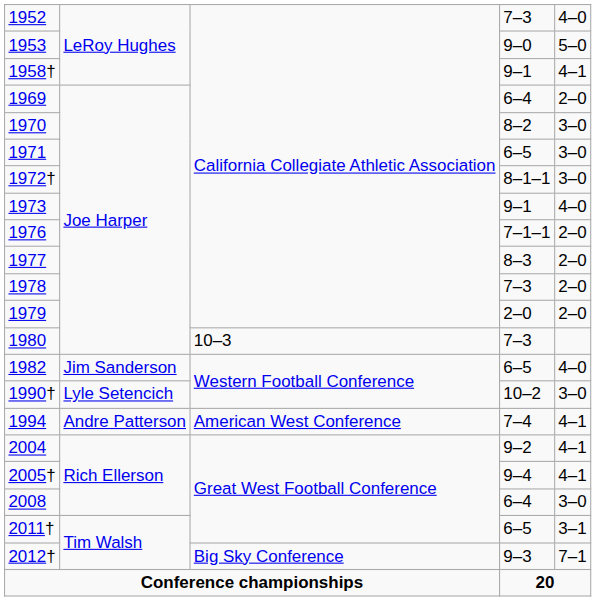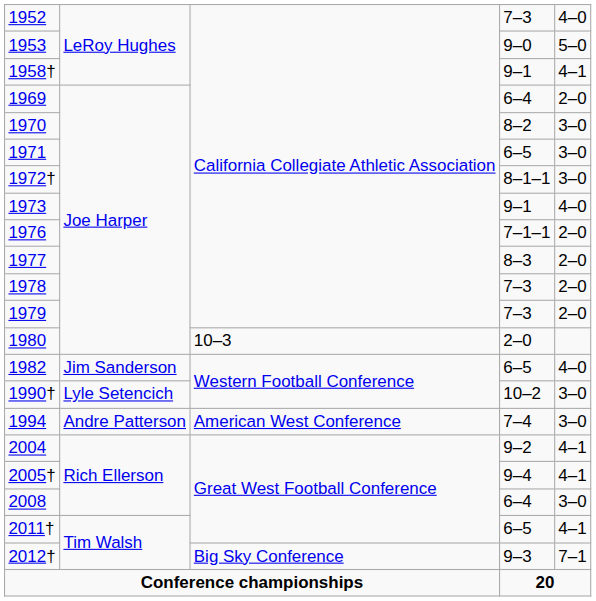(517, 313) 2–0 -> (517, 313) 7–3
(517, 340) 7–3 -> (517, 340) 2–0
(572, 421) 4–1 -> (572, 421) 3–0
(572, 529) 3–1 -> (572, 529) 4–1
